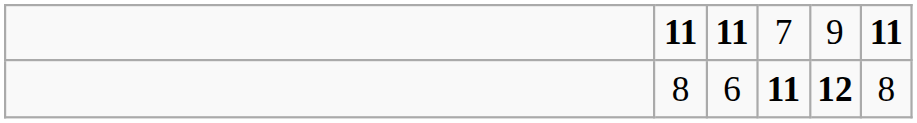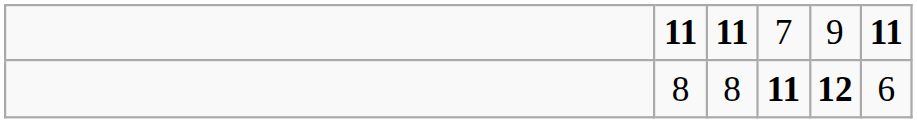(732, 88) 6 -> (732, 88) 8
(886, 88) 8 -> (886, 88) 6
